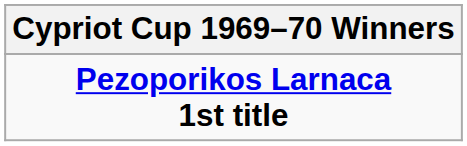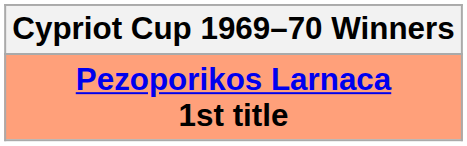(234, 96) no background -> (234, 96) lightsalmon background
